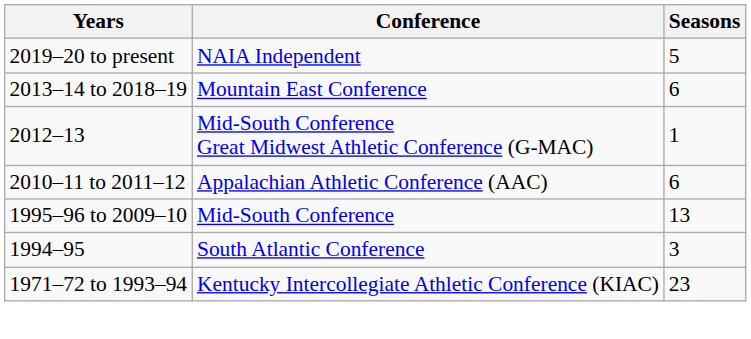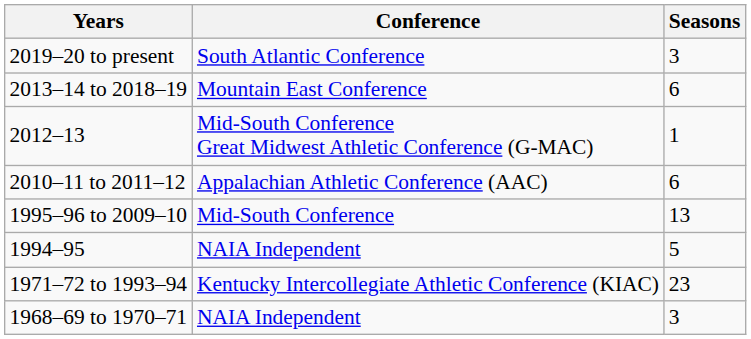(279, 55) NAIA Independent -> (311, 55) South Atlantic Conference
(674, 55) 5 -> (674, 55) 3
(311, 249) South Atlantic Conference -> (279, 249) NAIA Independent
(674, 249) 3 -> (674, 249) 5
+ row: (98, 317)
